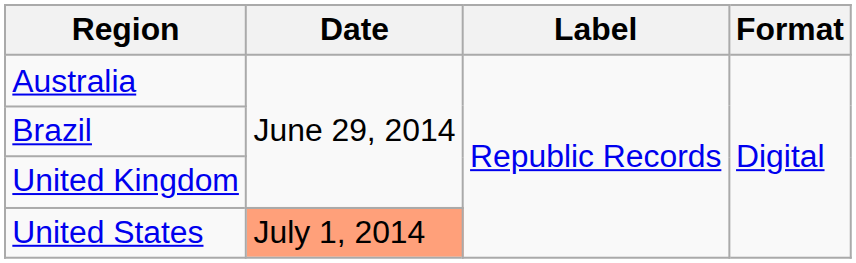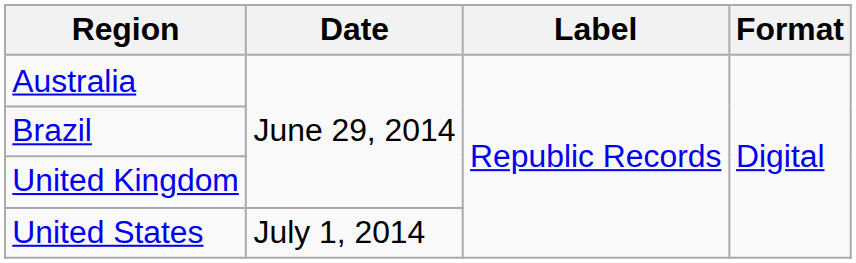(339, 231) lightsalmon background -> (339, 231) no background
